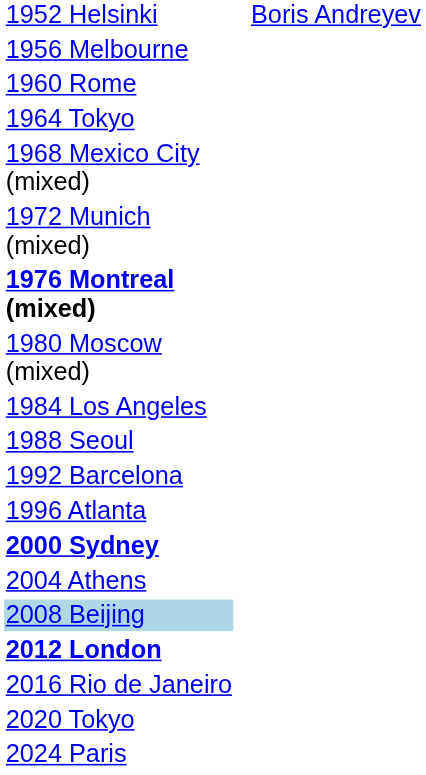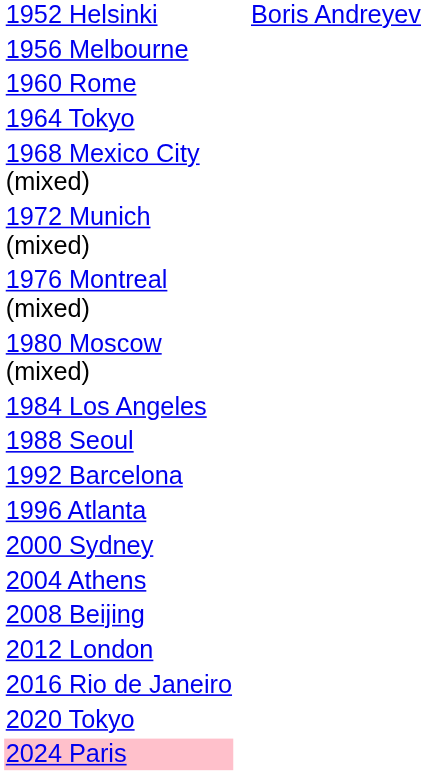(90, 294) bold -> (87, 294) normal
(82, 545) bold -> (80, 545) normal
(75, 615) lightblue background -> (75, 615) no background
(84, 649) bold -> (80, 649) normal
(66, 754) no background -> (66, 754) pink background
